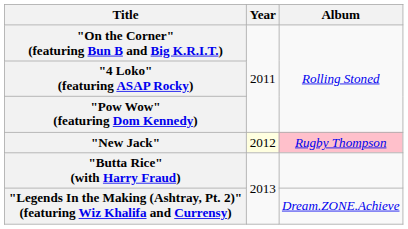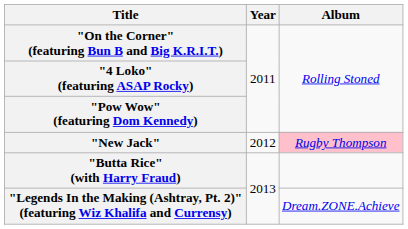(263, 142) lightyellow background -> (263, 142) no background
